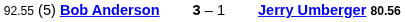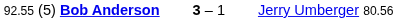(329, 10) bold -> (326, 10) normal
